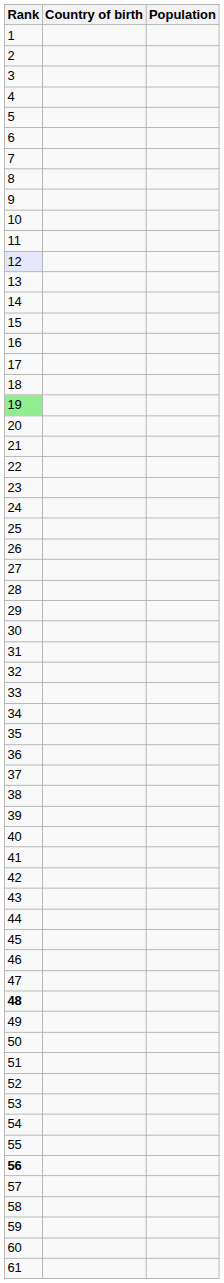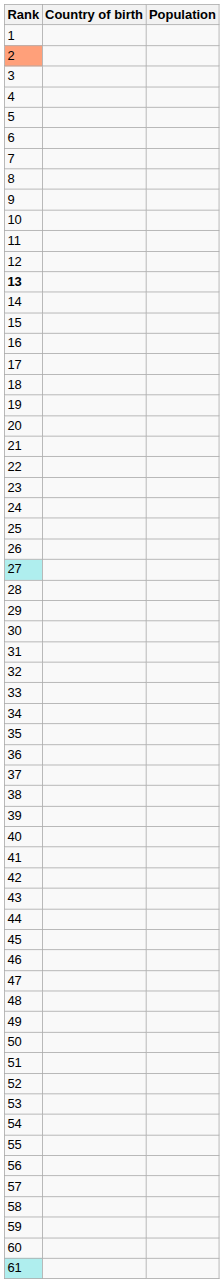(11, 55) no background -> (11, 55) lightsalmon background
(15, 261) lavender background -> (15, 261) no background
(15, 281) normal -> (15, 281) bold
(15, 405) lightgreen background -> (15, 405) no background
(15, 569) no background -> (15, 569) paleturquoise background
(15, 1001) bold -> (15, 1001) normal
(15, 1165) bold -> (15, 1165) normal
(15, 1268) no background -> (15, 1268) paleturquoise background
